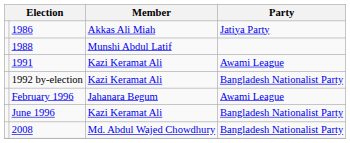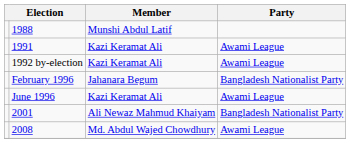- row: (22, 29)
(282, 79) Bangladesh Nationalist Party -> (252, 63) Awami League
(252, 96) Awami League -> (282, 79) Bangladesh Nationalist Party
(282, 113) Bangladesh Nationalist Party -> (252, 96) Awami League
+ row: (22, 113)
(282, 130) Bangladesh Nationalist Party -> (252, 130) Awami League
